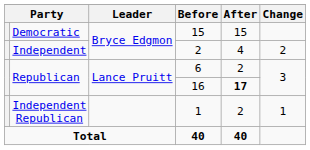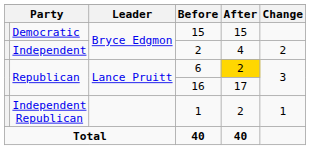(240, 68) no background -> (240, 68) gold background
(240, 86) bold -> (240, 86) normal
